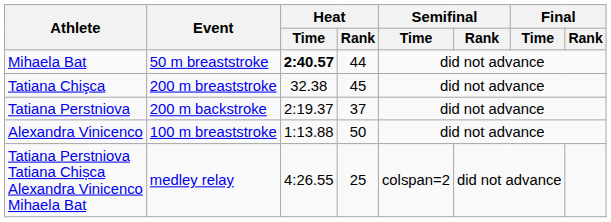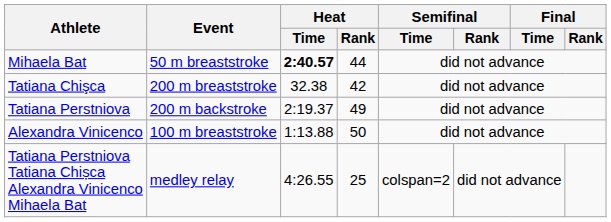(358, 86) 45 -> (358, 86) 42
(358, 109) 37 -> (358, 109) 49
